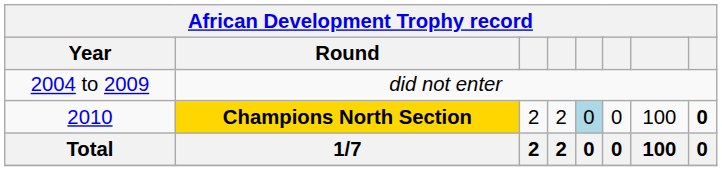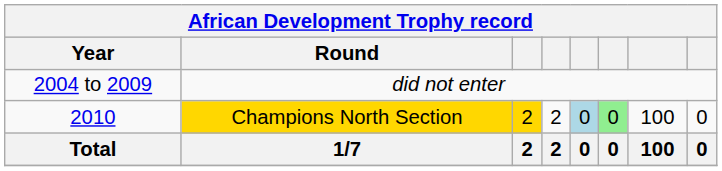(347, 117) bold -> (347, 117) normal
(534, 117) no background -> (527, 117) gold background
(617, 117) no background -> (613, 117) lightgreen background
(702, 117) bold -> (702, 117) normal
